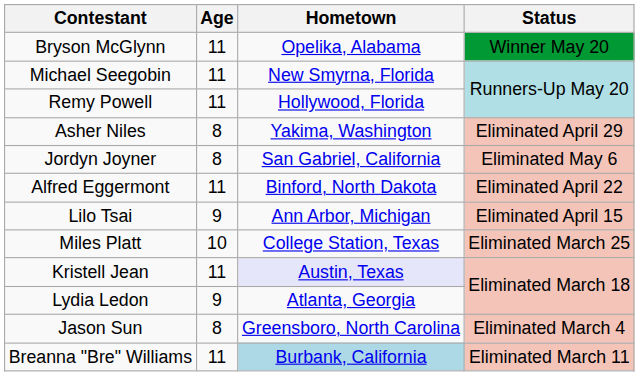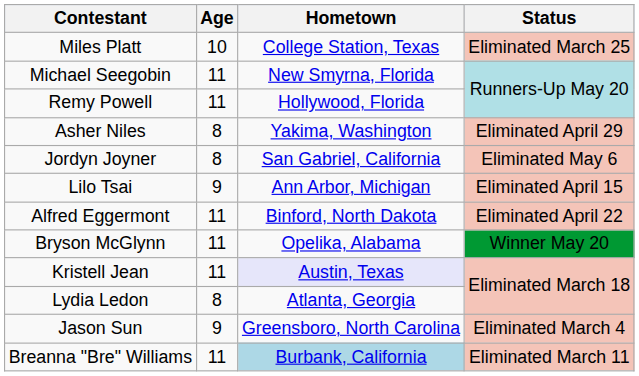rows swapped: (100, 46) <-> (100, 243)
rows swapped: (100, 187) <-> (100, 215)
(217, 300) 9 -> (217, 300) 8
(217, 328) 8 -> (217, 328) 9
